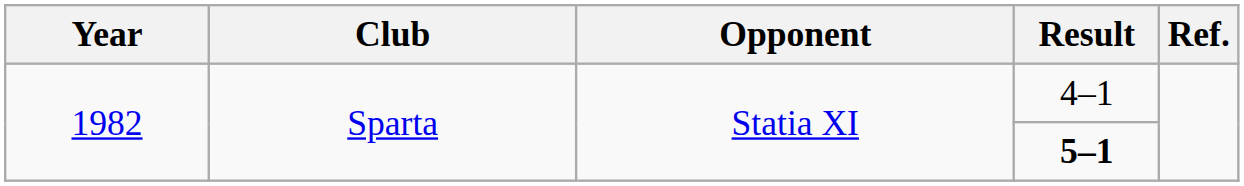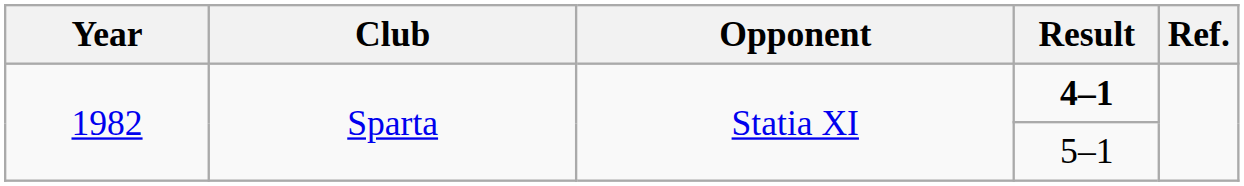(1087, 92) normal -> (1087, 92) bold
(1087, 151) bold -> (1087, 151) normal
